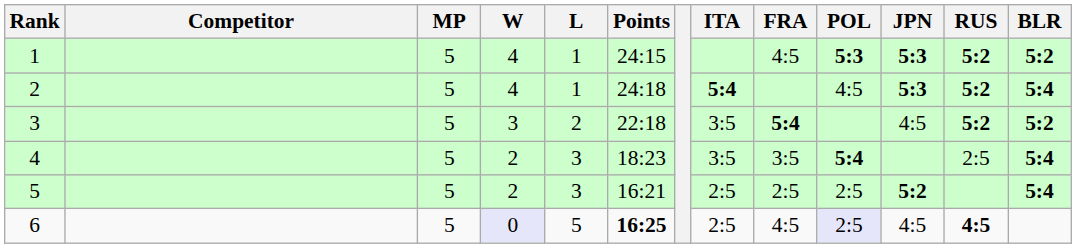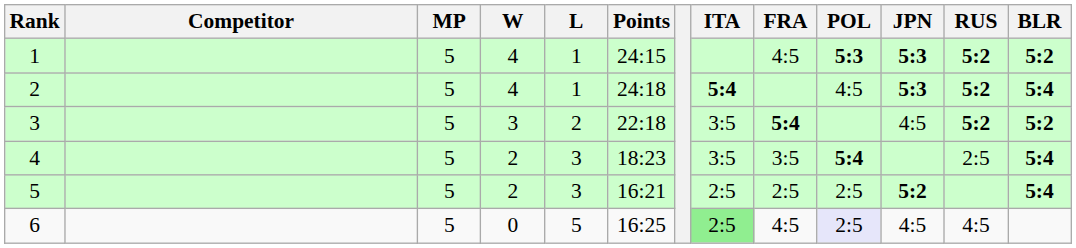(513, 225) lavender background -> (513, 225) no background
(642, 225) bold -> (642, 225) normal
(722, 225) no background -> (722, 225) lightgreen background
(976, 225) bold -> (976, 225) normal
